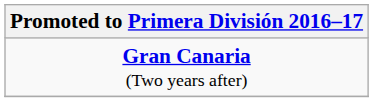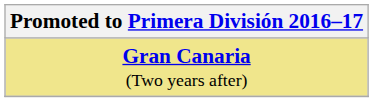(187, 67) no background -> (187, 67) khaki background
